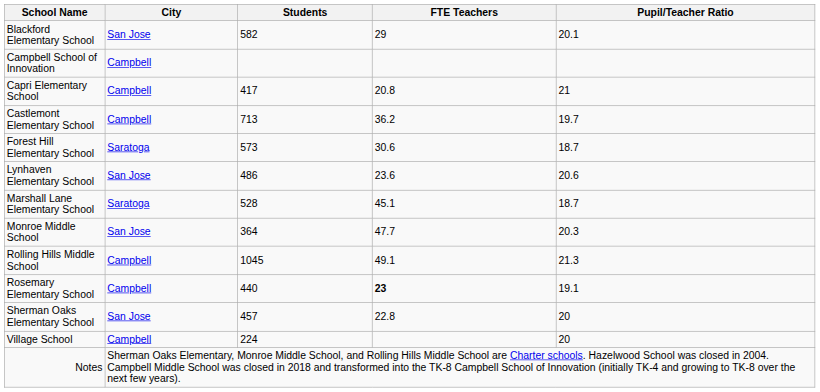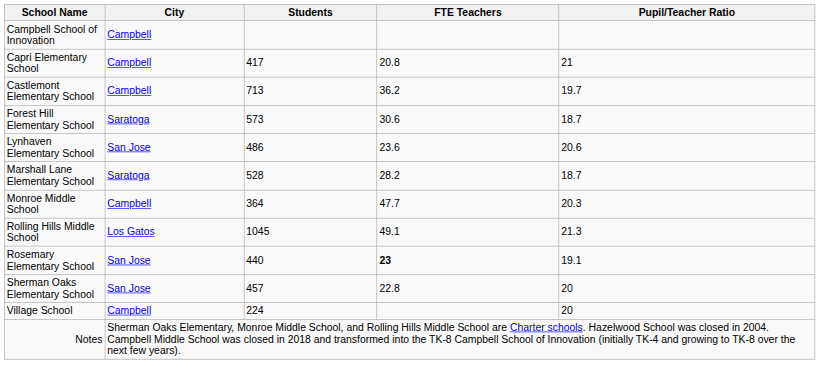- row: (50, 35)
(385, 204) 45.1 -> (390, 176) 28.2
(129, 232) San Jose -> (129, 204) Campbell
(129, 260) Campbell -> (131, 232) Los Gatos
(129, 288) Campbell -> (129, 260) San Jose
